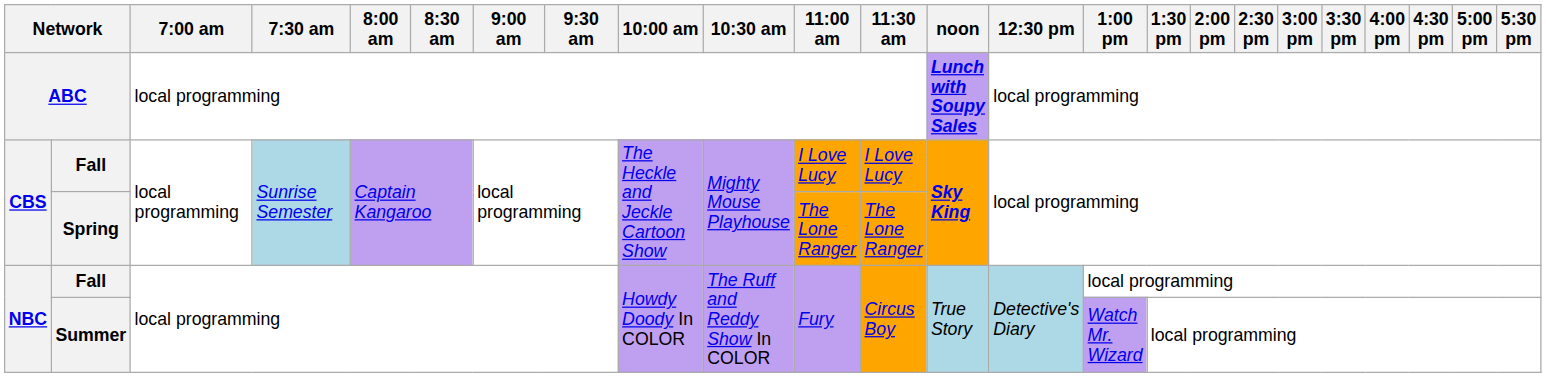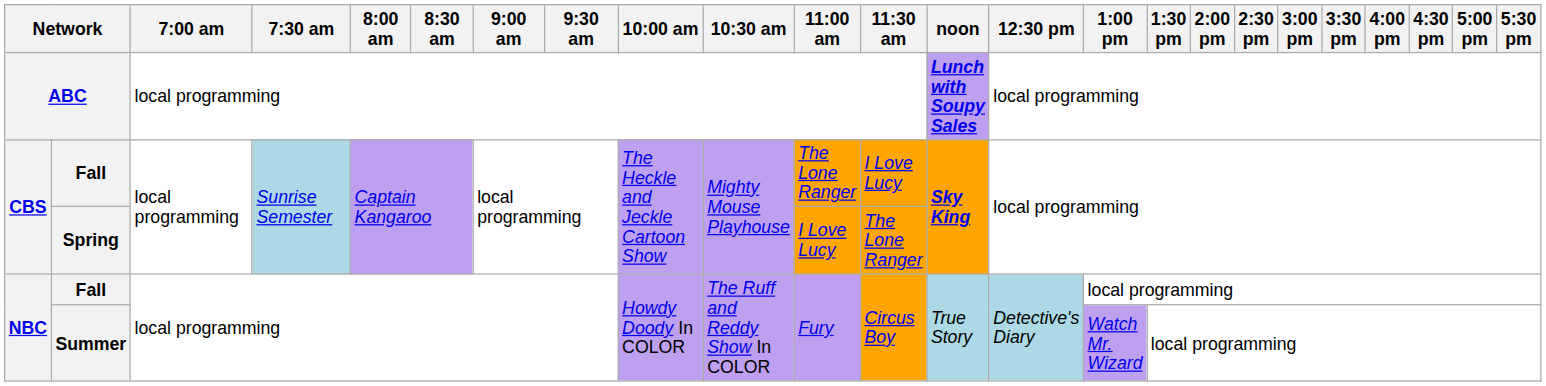(822, 166) I Love Lucy -> (827, 173) The Lone Ranger
(827, 229) The Lone Ranger -> (822, 241) I Love Lucy
